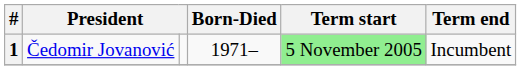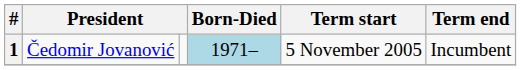(234, 49) no background -> (234, 49) lightblue background
(354, 49) lightgreen background -> (354, 49) no background
